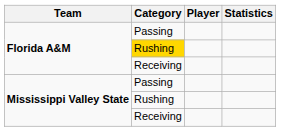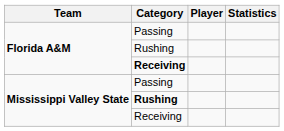(154, 48) gold background -> (154, 48) no background
(158, 65) normal -> (160, 65) bold
(154, 100) normal -> (156, 100) bold
